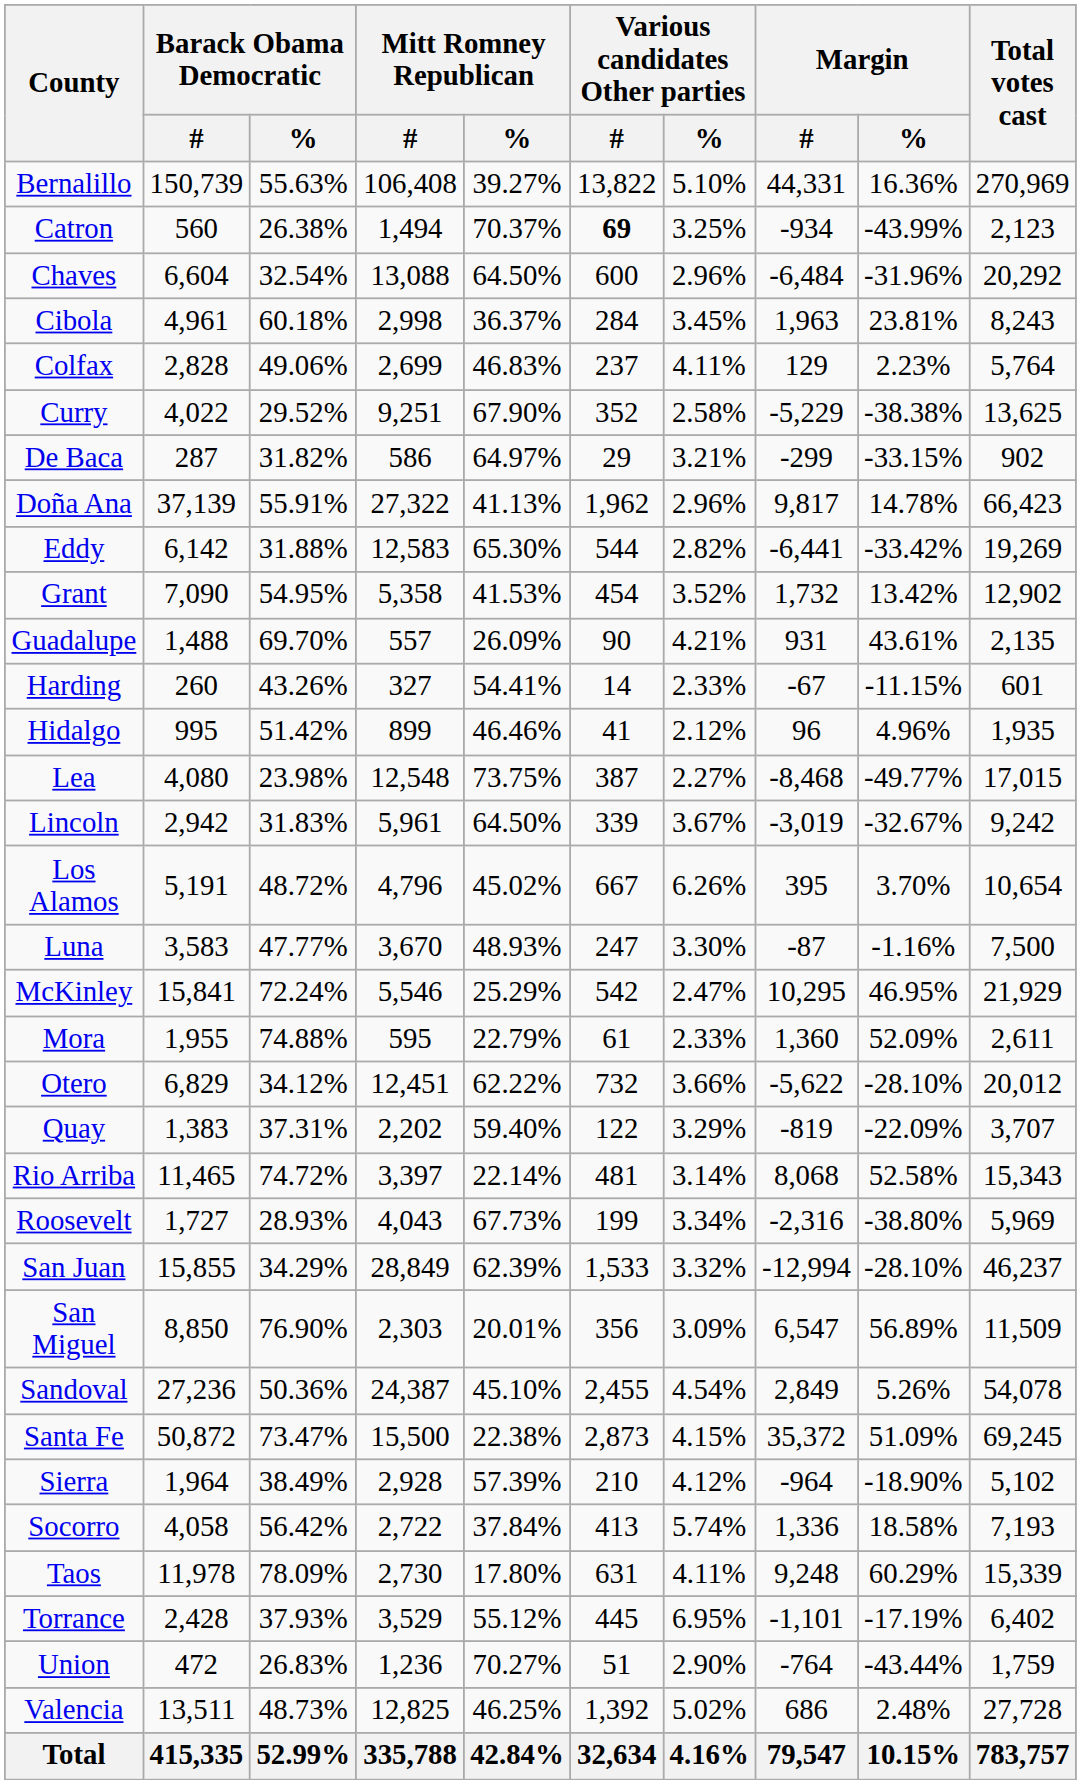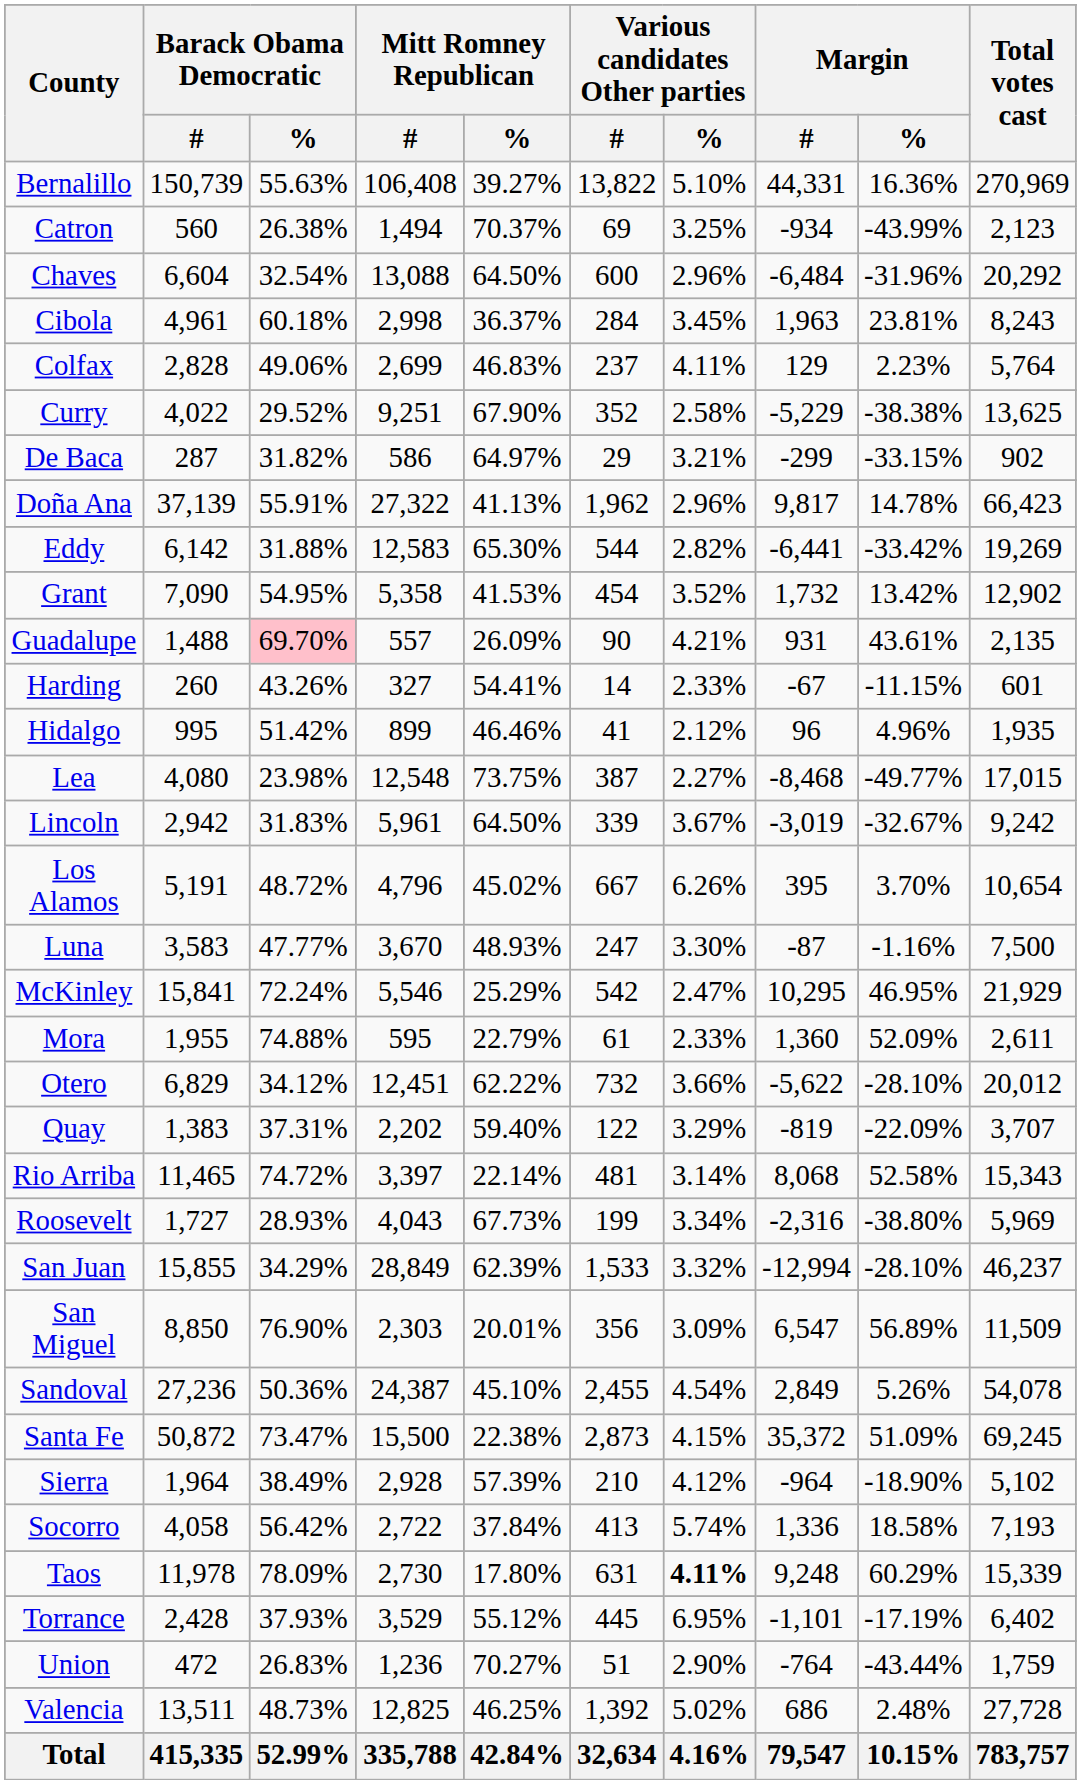(617, 229) bold -> (617, 229) normal
(303, 640) no background -> (303, 640) pink background
(709, 1572) normal -> (709, 1572) bold
